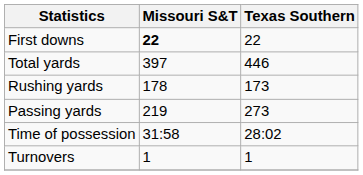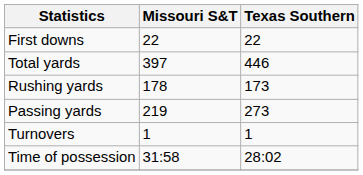(151, 39) bold -> (151, 39) normal
rows swapped: (41, 157) <-> (72, 134)
